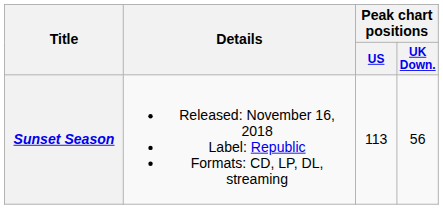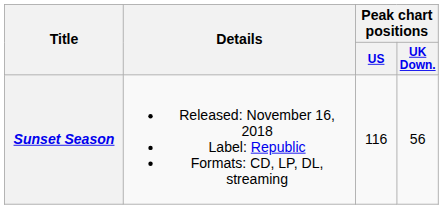(376, 139) 113 -> (376, 139) 116
